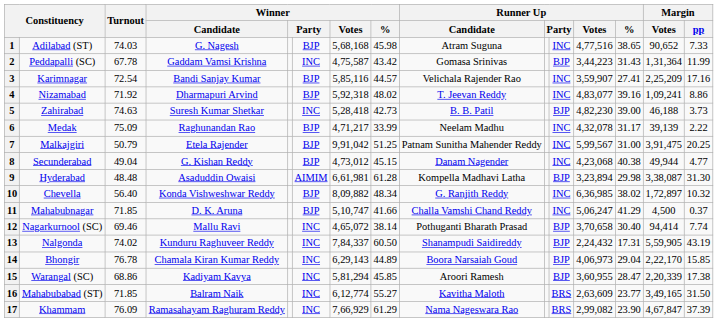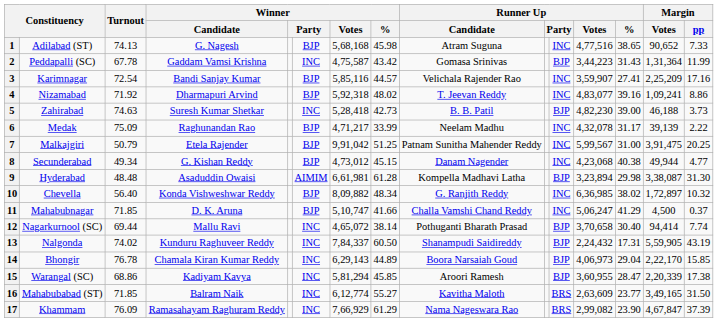(126, 45) 74.03 -> (126, 45) 74.13
(126, 161) 49.04 -> (126, 161) 49.34
(126, 227) 69.46 -> (126, 227) 69.44
